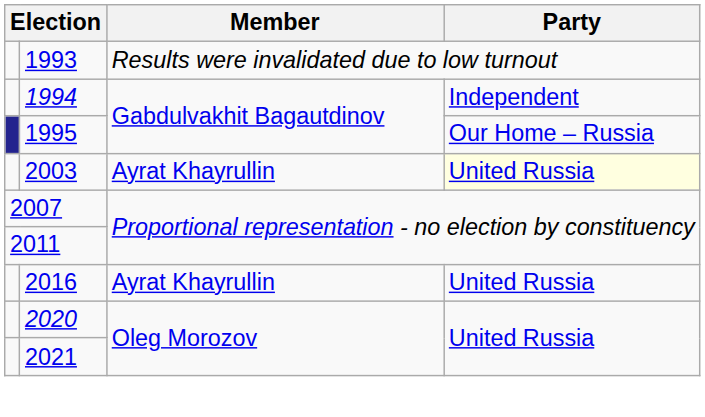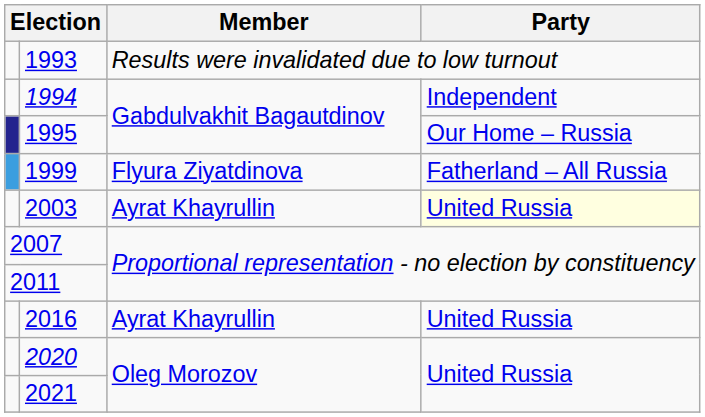+ row: (51, 171)
